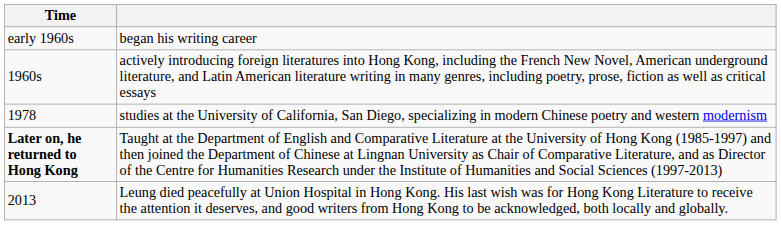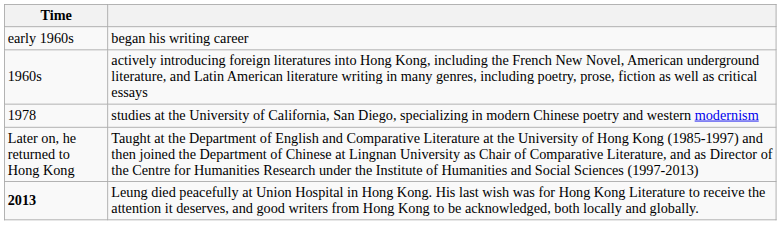(45, 154) bold -> (42, 154) normal
(22, 200) normal -> (22, 200) bold
